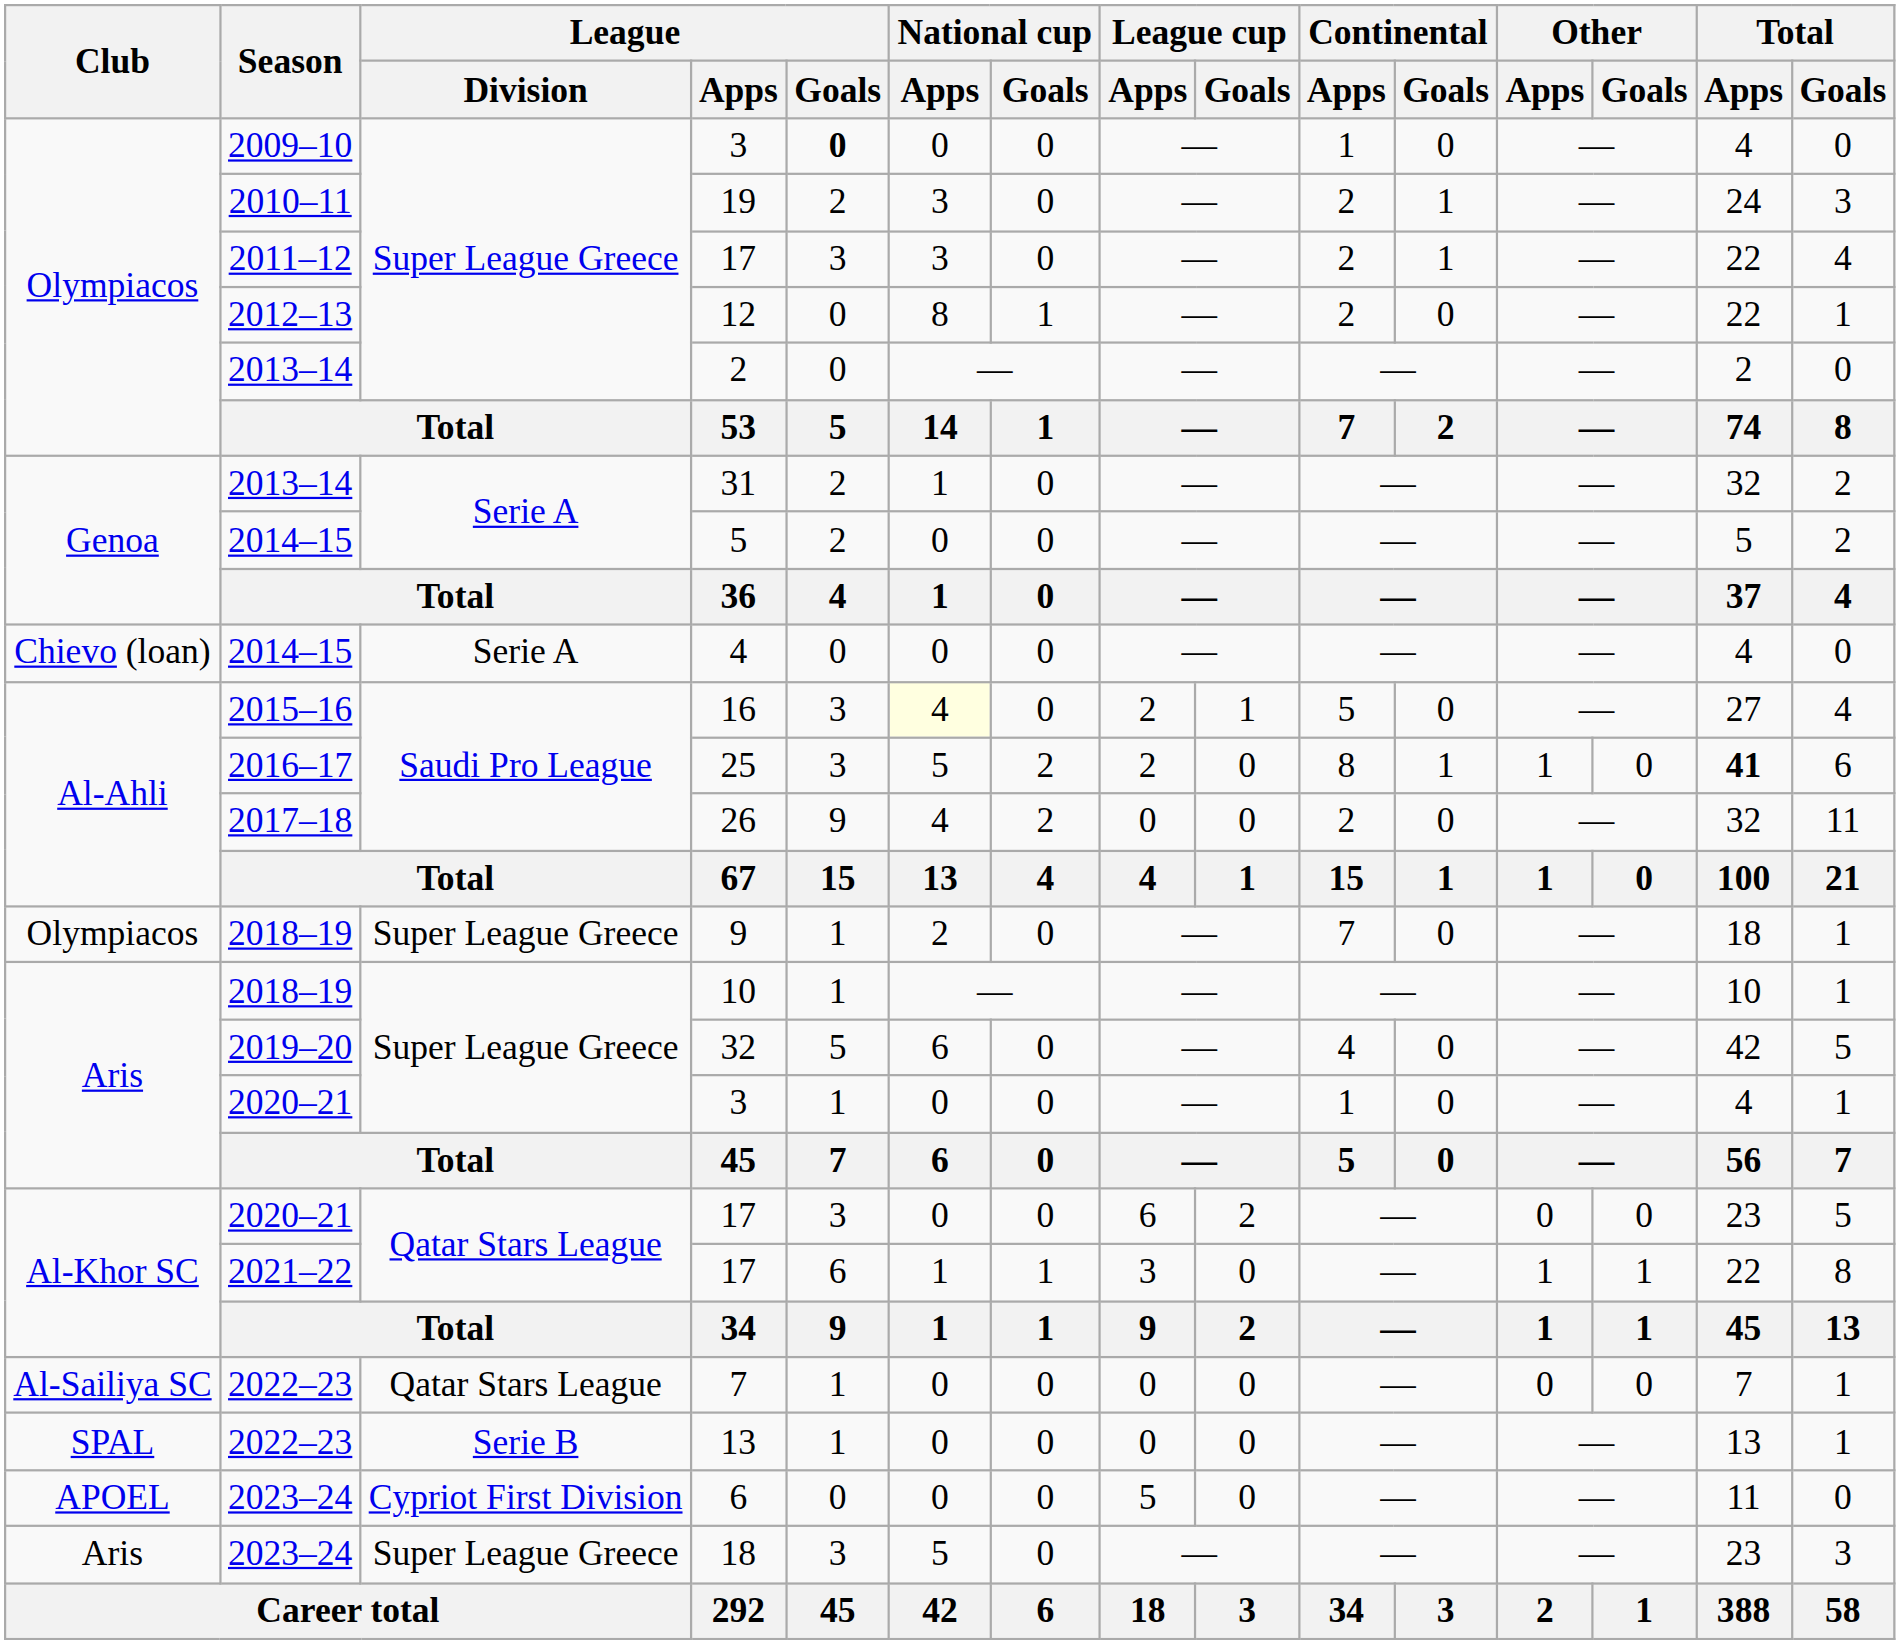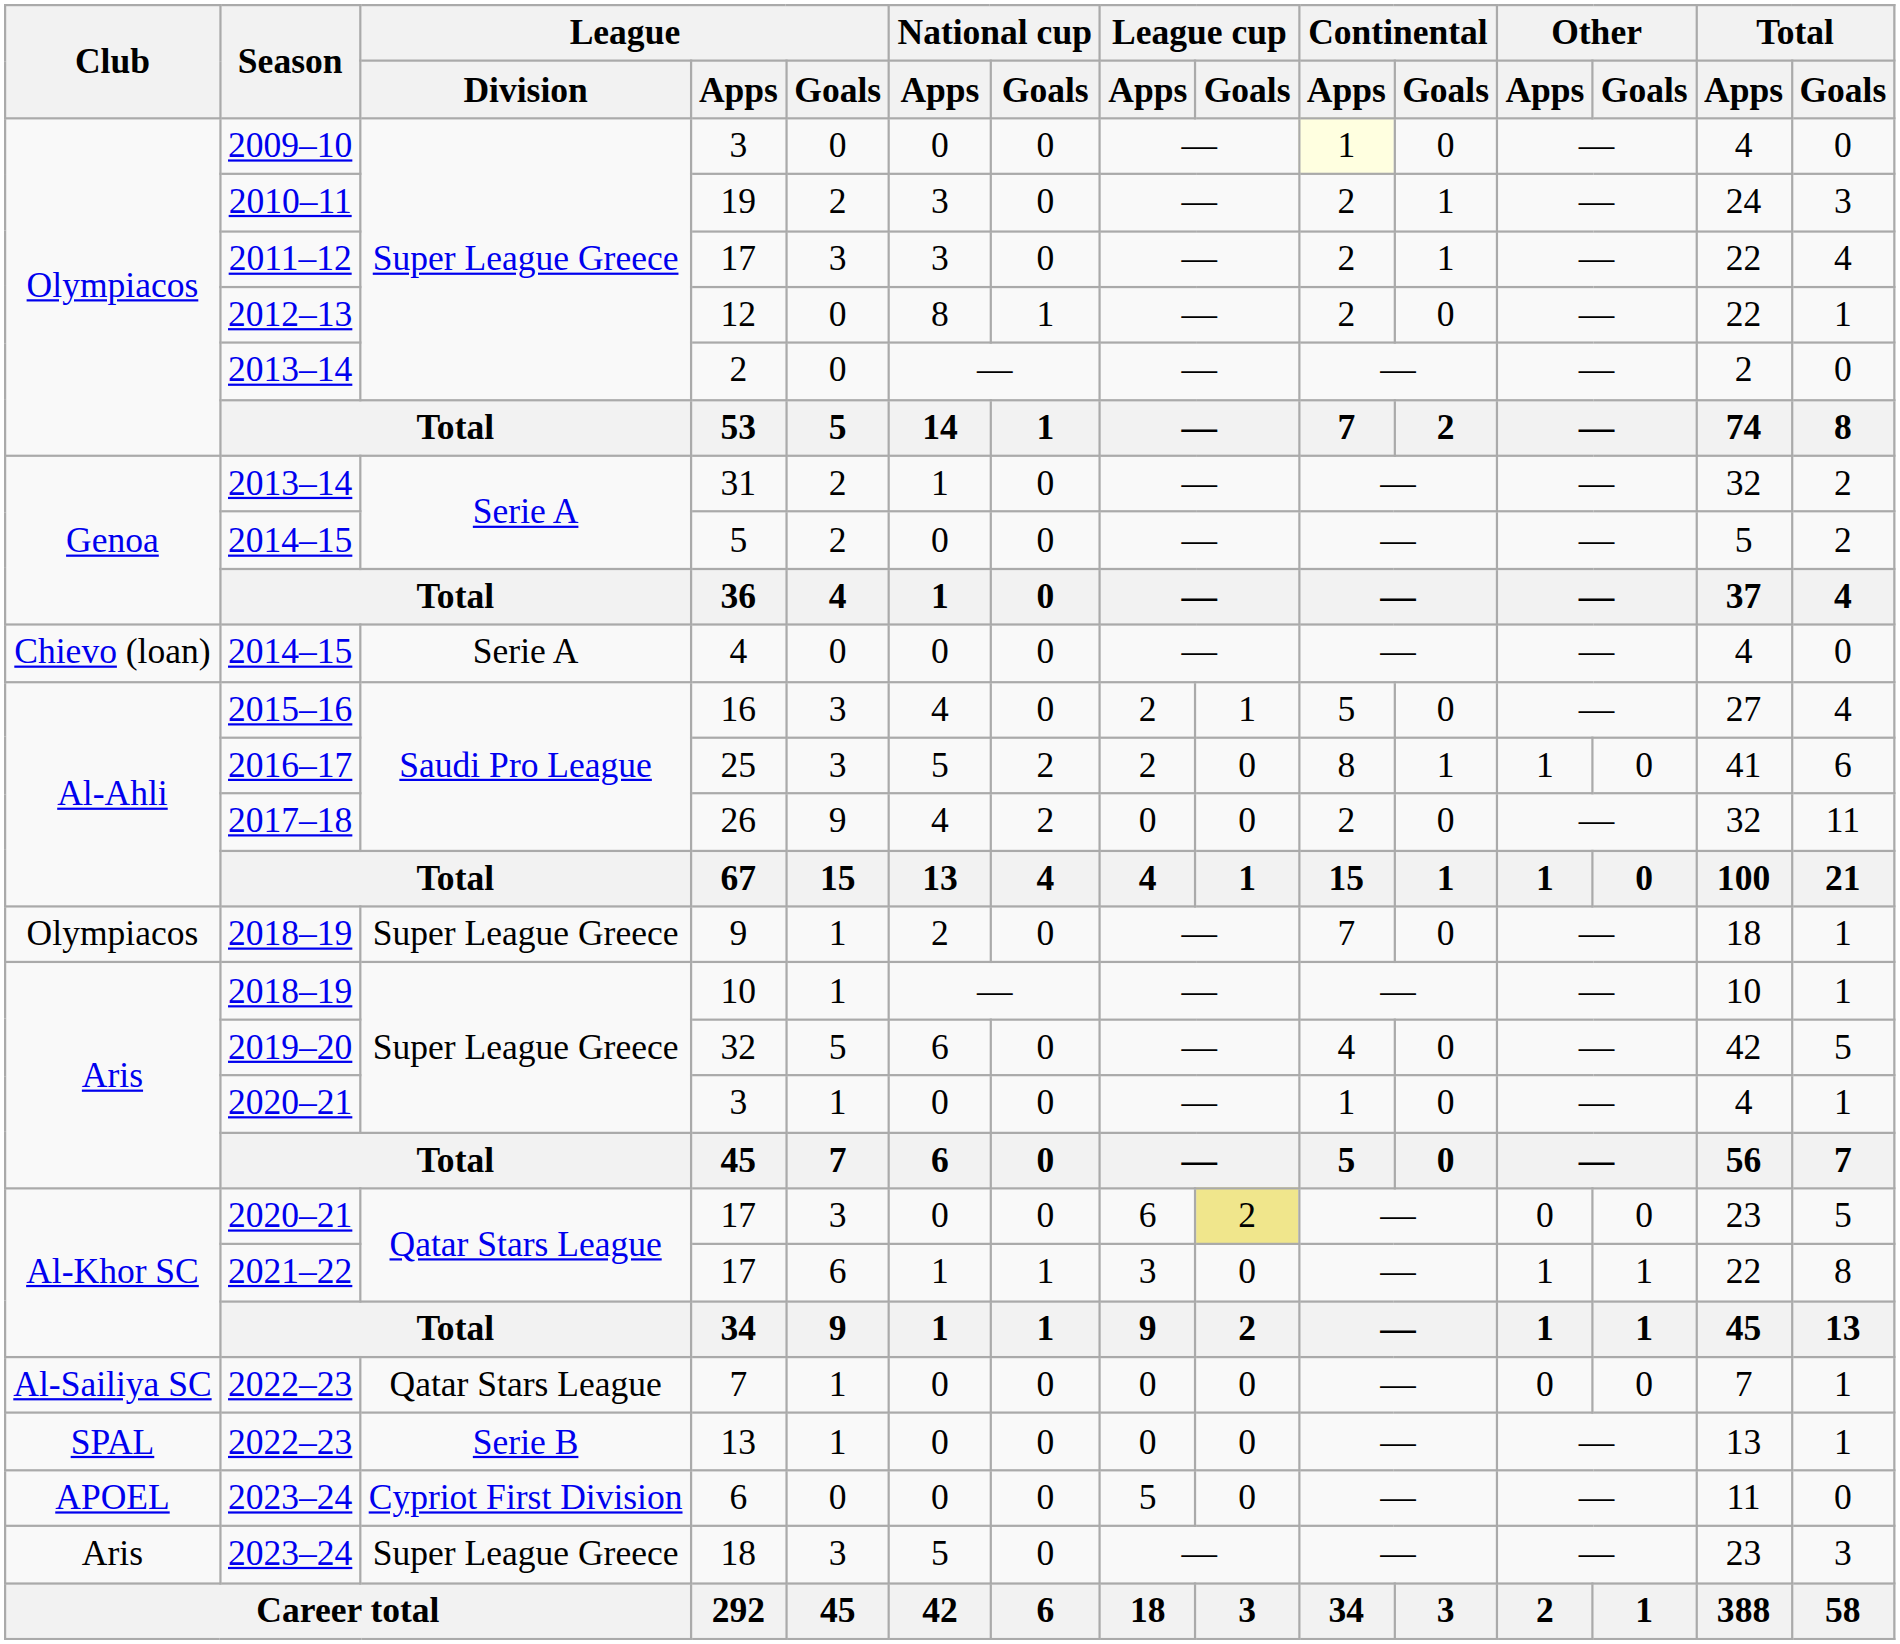(838, 145) bold -> (838, 145) normal
(1346, 145) no background -> (1346, 145) lightyellow background
(940, 708) lightyellow background -> (940, 708) no background
(1744, 764) bold -> (1744, 764) normal
(1247, 1215) no background -> (1247, 1215) khaki background
